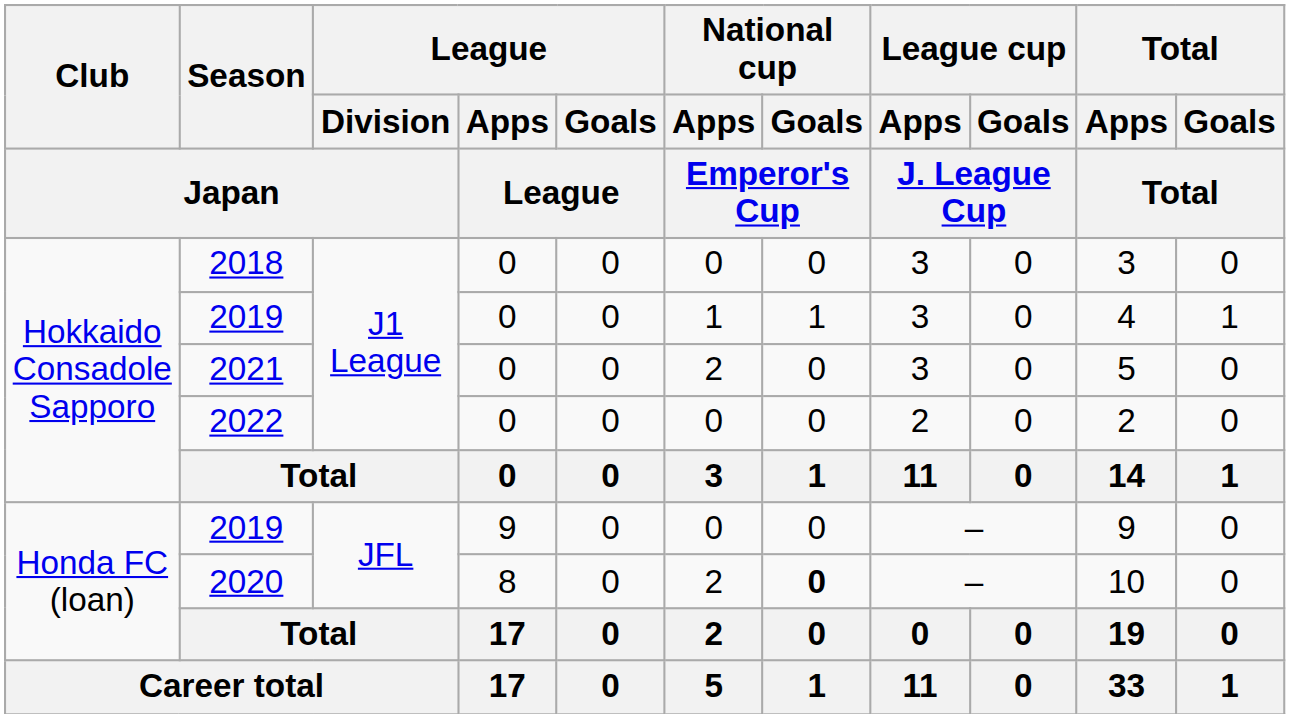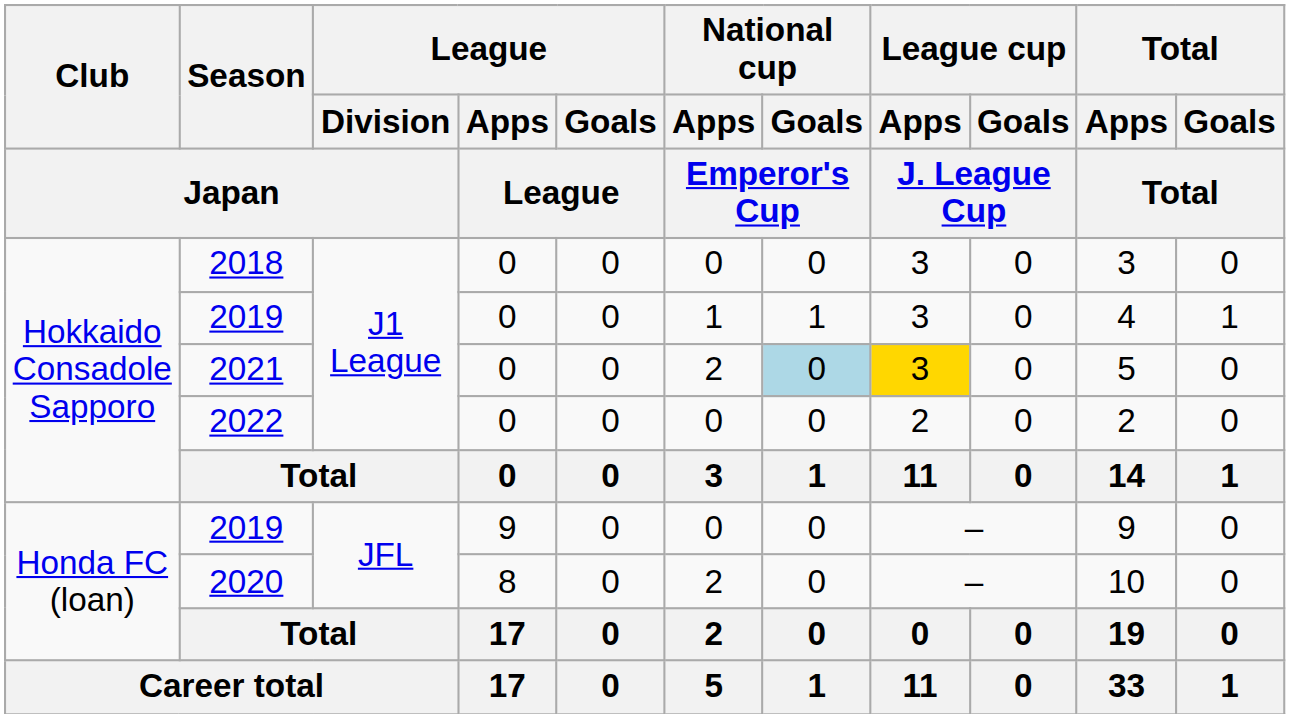(817, 369) no background -> (817, 369) lightblue background
(920, 369) no background -> (920, 369) gold background
(817, 580) bold -> (817, 580) normal
